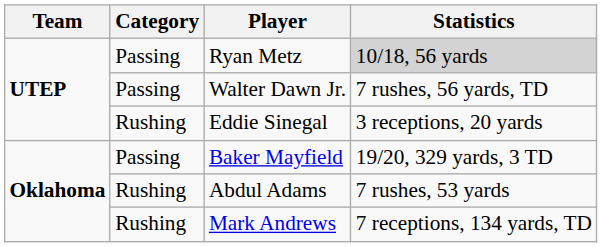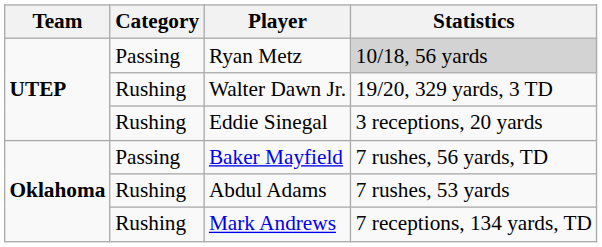(148, 89) Passing -> (151, 89) Rushing
(452, 89) 7 rushes, 56 yards, TD -> (454, 89) 19/20, 329 yards, 3 TD
(454, 156) 19/20, 329 yards, 3 TD -> (452, 156) 7 rushes, 56 yards, TD
